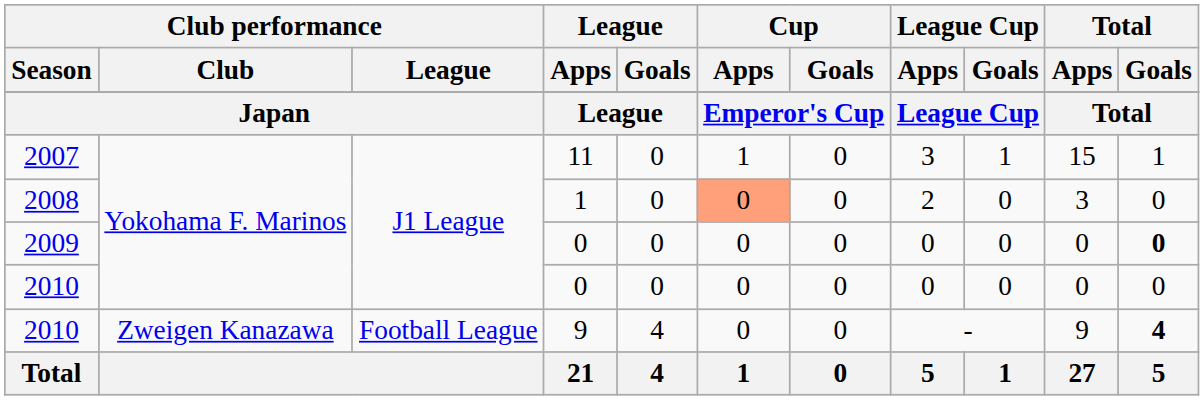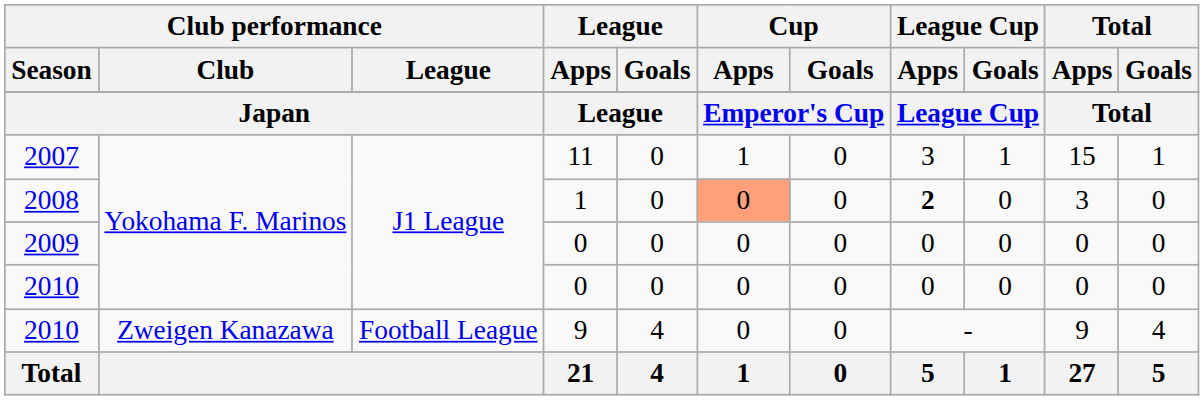(928, 199) normal -> (928, 199) bold
(1159, 243) bold -> (1159, 243) normal
(1159, 329) bold -> (1159, 329) normal
